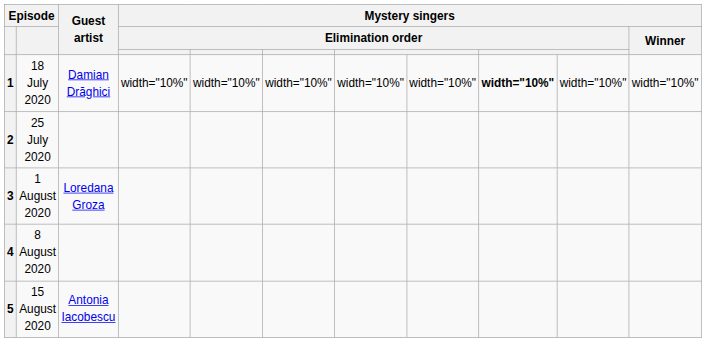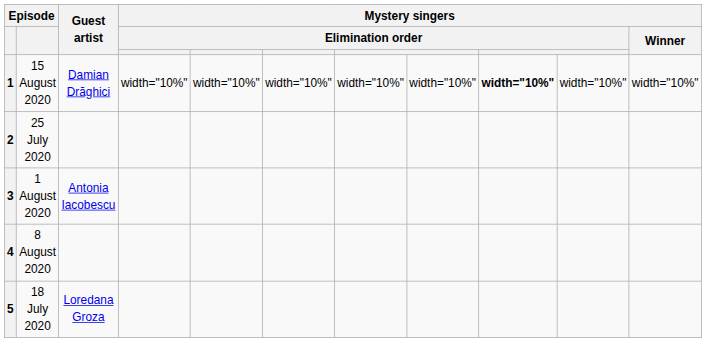(38, 83) 18 July 2020 -> (38, 83) 15 August 2020
(88, 196) Loredana Groza -> (88, 196) Antonia Iacobescu
(38, 309) 15 August 2020 -> (38, 309) 18 July 2020
(88, 309) Antonia Iacobescu -> (88, 309) Loredana Groza
